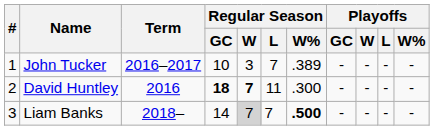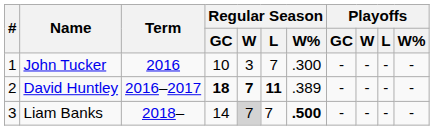(163, 64) 2016–2017 -> (163, 64) 2016
(306, 64) .389 -> (306, 64) .300
(163, 88) 2016 -> (163, 88) 2016–2017
(274, 88) normal -> (274, 88) bold
(306, 88) .300 -> (306, 88) .389
